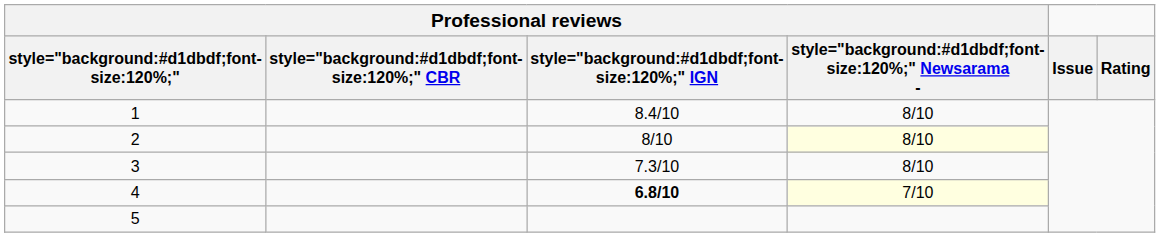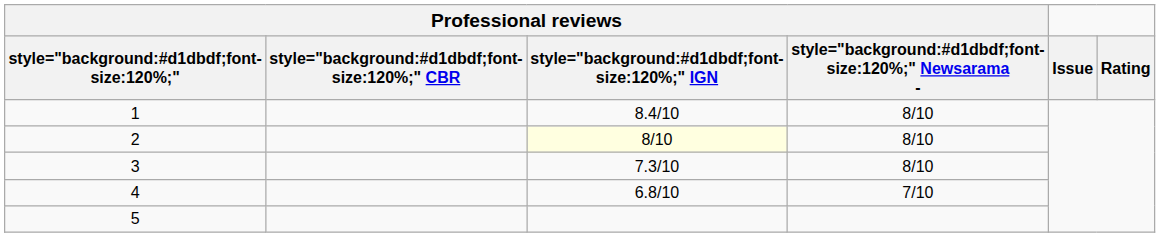(657, 139) no background -> (657, 139) lightyellow background
(918, 139) lightyellow background -> (918, 139) no background
(657, 192) bold -> (657, 192) normal
(918, 192) lightyellow background -> (918, 192) no background
